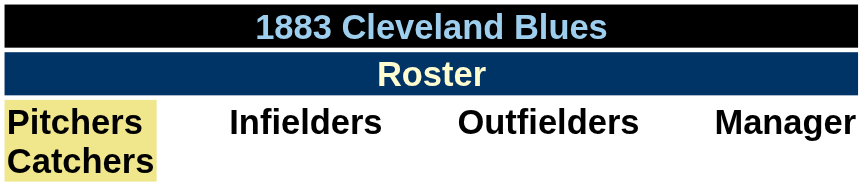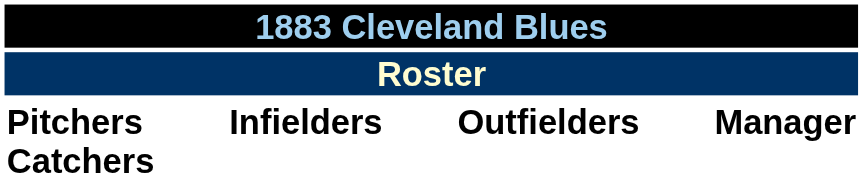(81, 141) khaki background -> (81, 141) no background
